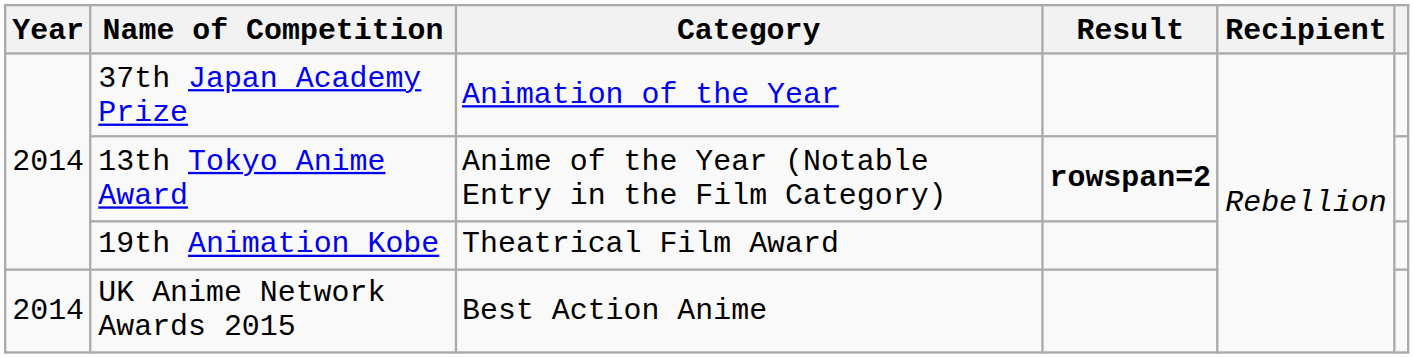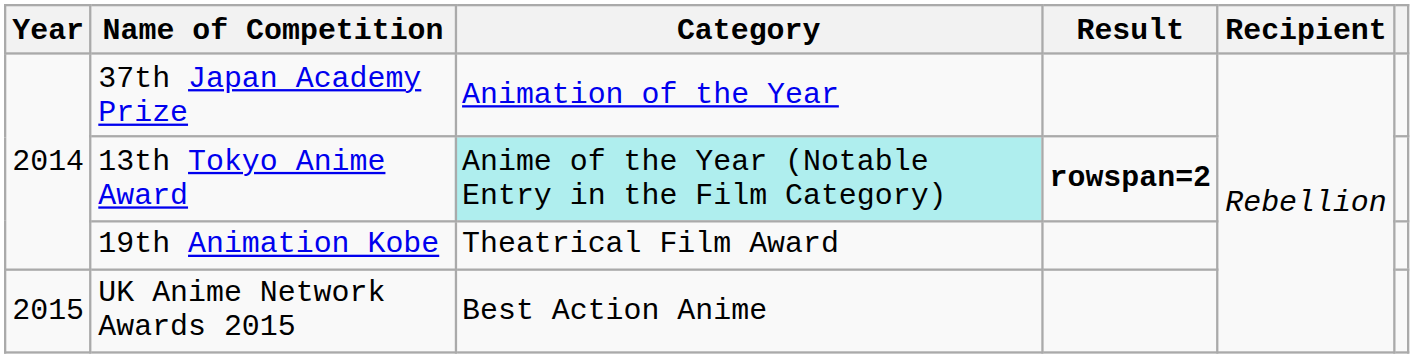(704, 179) no background -> (704, 179) paleturquoise background
(48, 311) 2014 -> (48, 311) 2015
